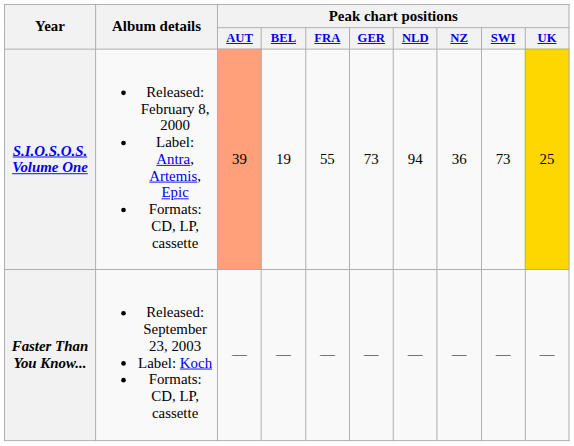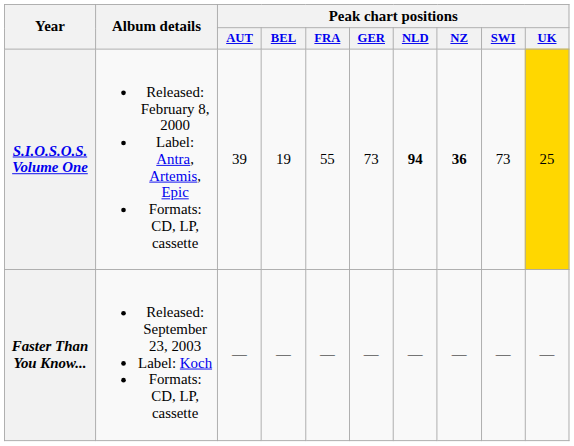(240, 159) lightsalmon background -> (240, 159) no background
(415, 159) normal -> (415, 159) bold
(459, 159) normal -> (459, 159) bold
